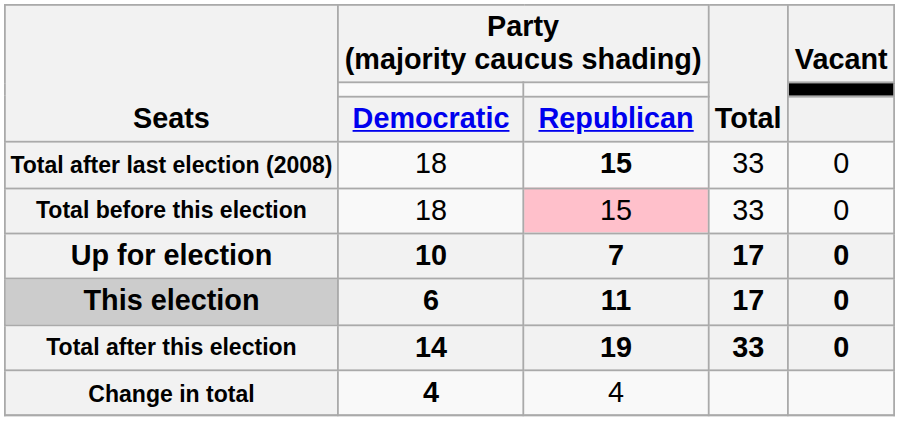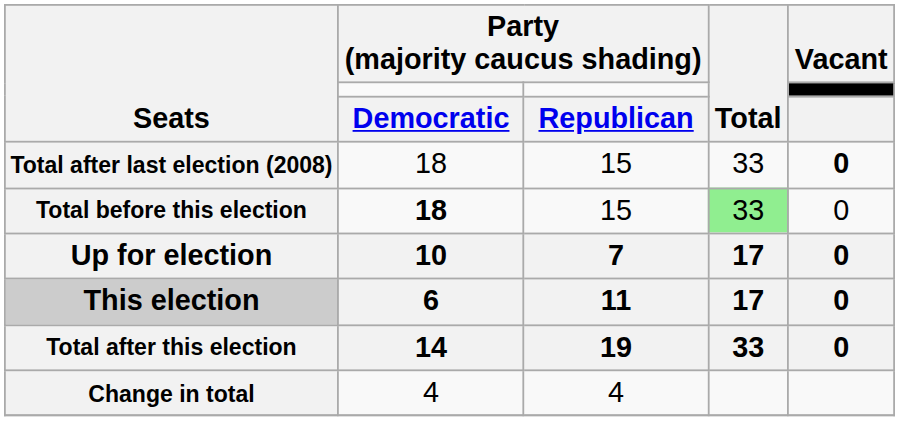(616, 164) bold -> (616, 164) normal
(841, 164) normal -> (841, 164) bold
(431, 210) normal -> (431, 210) bold
(616, 210) pink background -> (616, 210) no background
(748, 210) no background -> (748, 210) lightgreen background
(431, 392) bold -> (431, 392) normal
